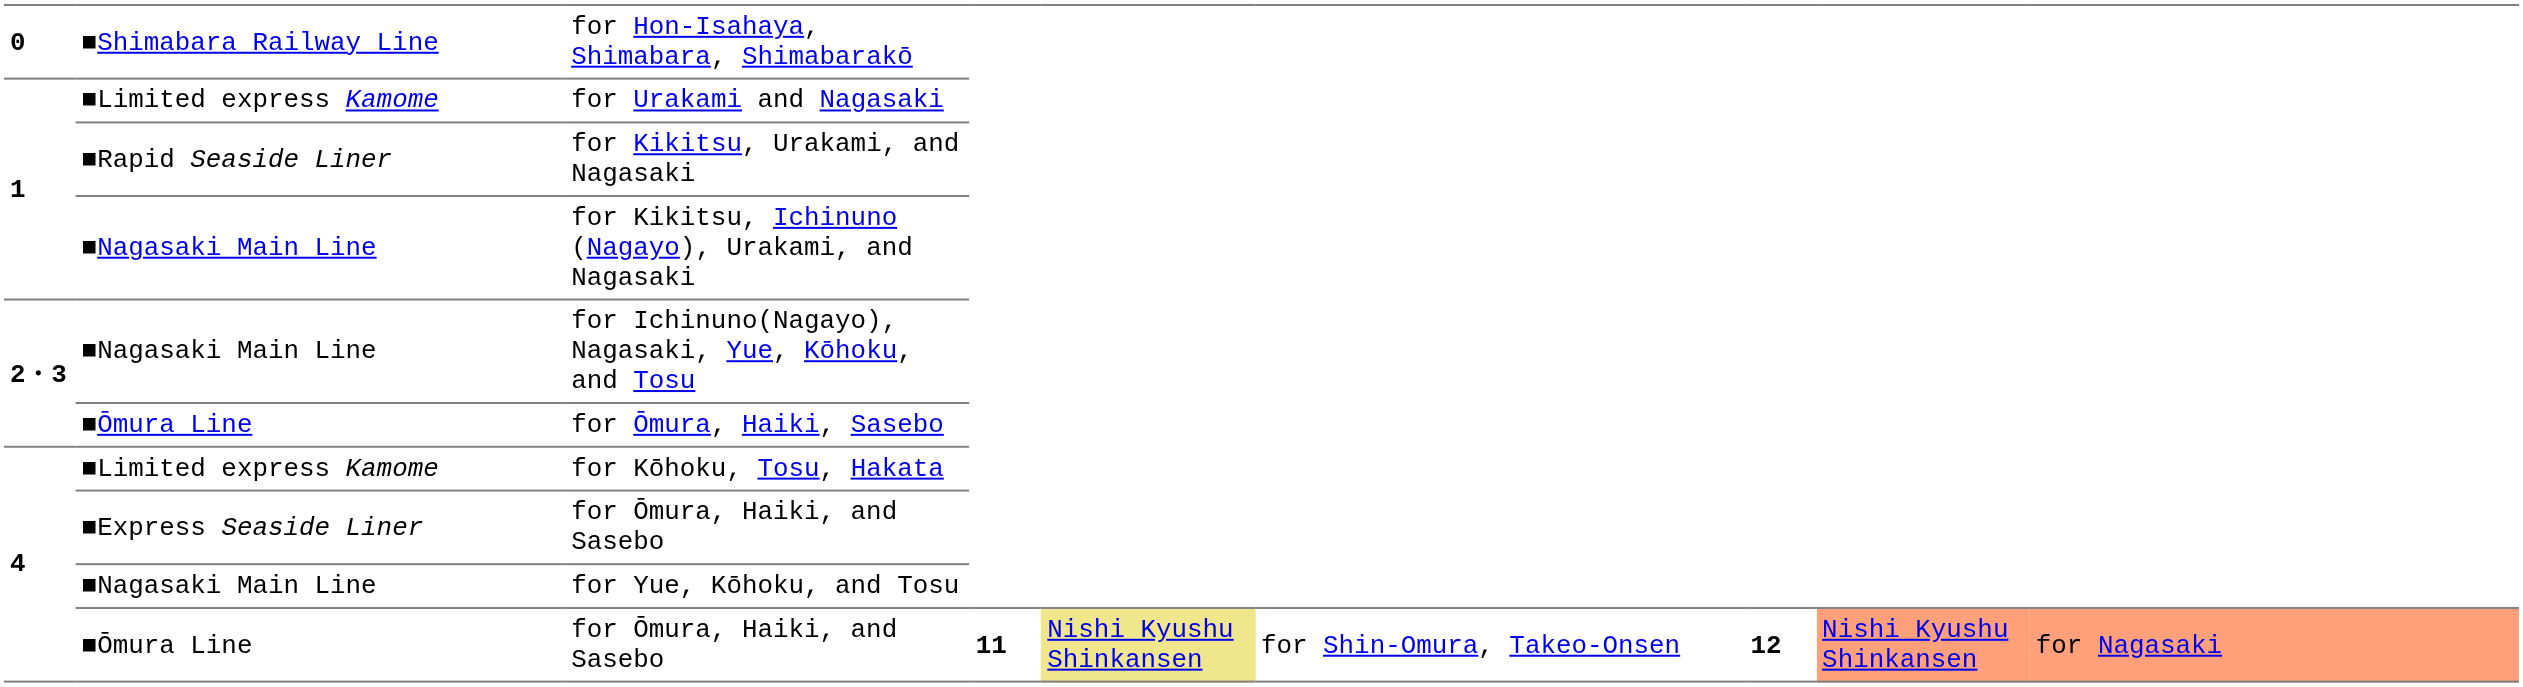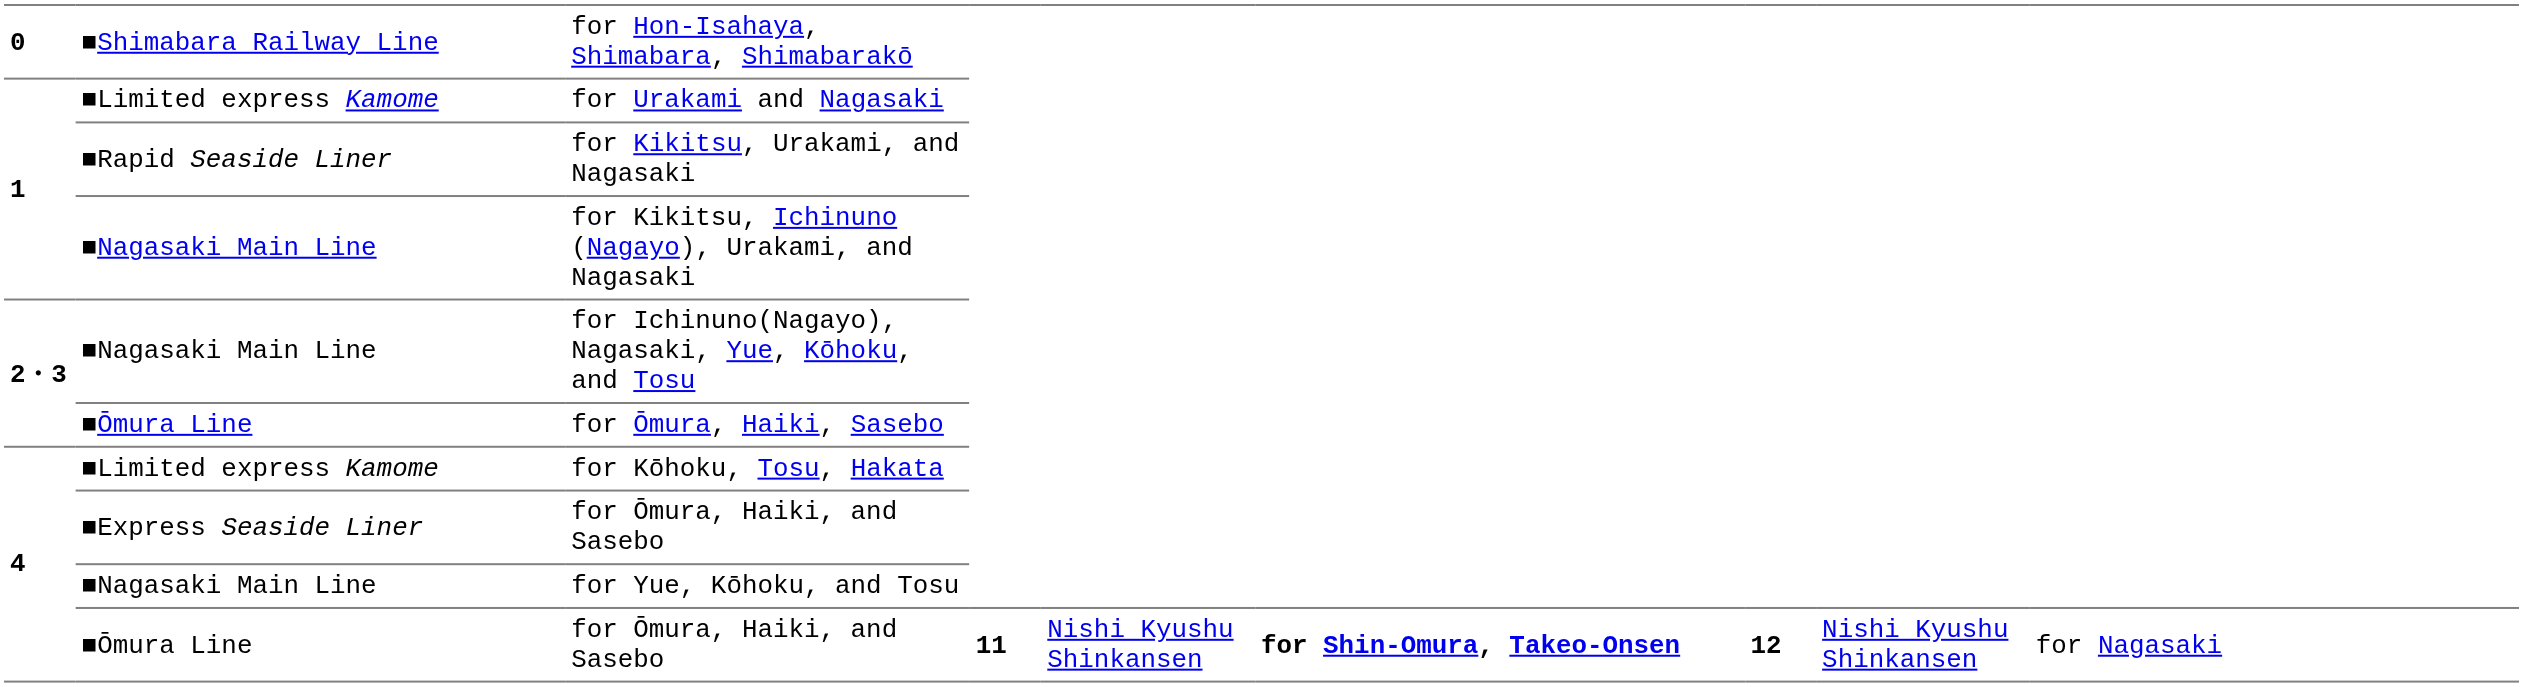(1140, 645) khaki background -> (1140, 645) no background
(1471, 645) normal -> (1471, 645) bold
(1915, 645) lightsalmon background -> (1915, 645) no background
(2129, 645) lightsalmon background -> (2129, 645) no background
